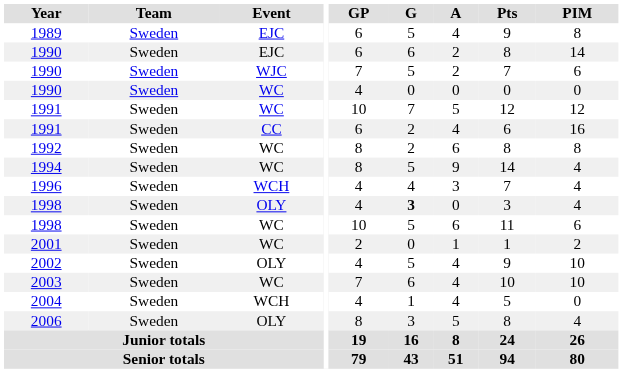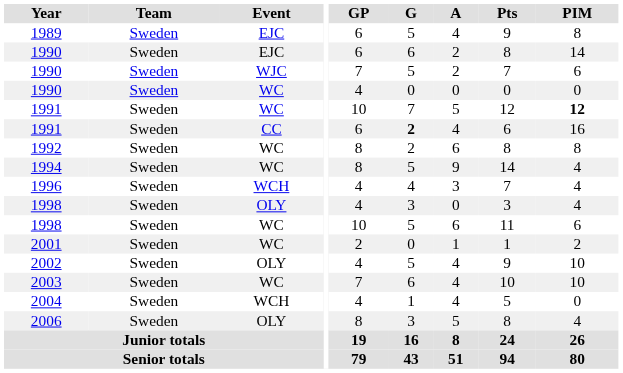(577, 109) normal -> (577, 109) bold
(411, 128) normal -> (411, 128) bold
(411, 205) bold -> (411, 205) normal
